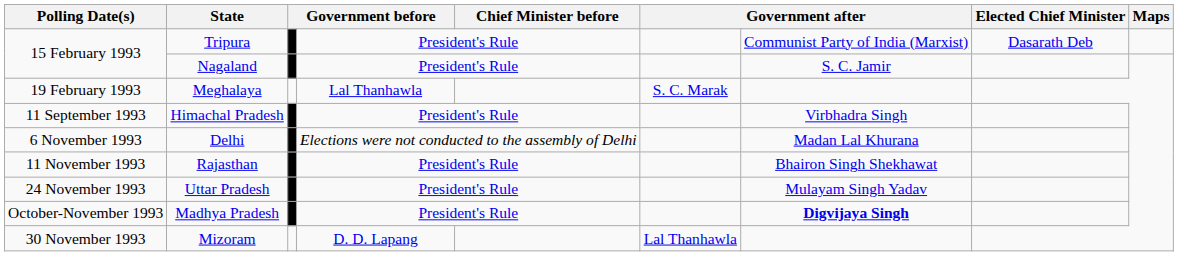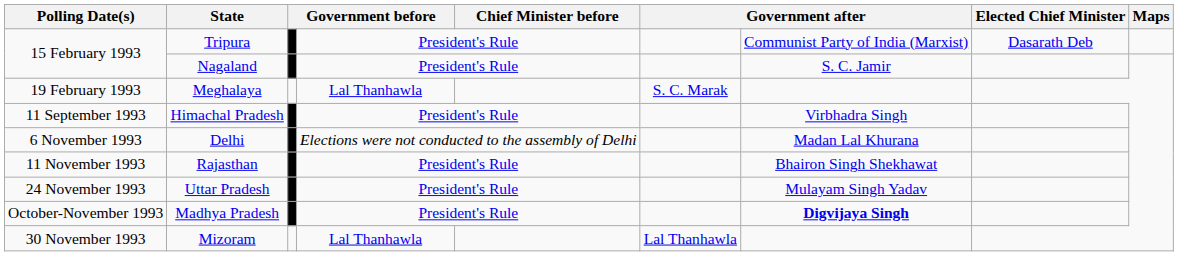(376, 238) D. D. Lapang -> (376, 238) Lal Thanhawla
